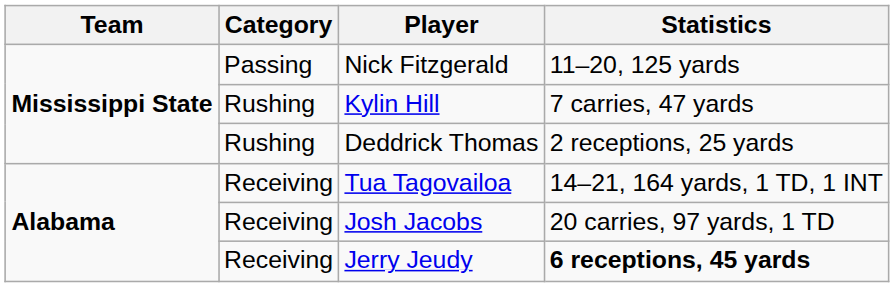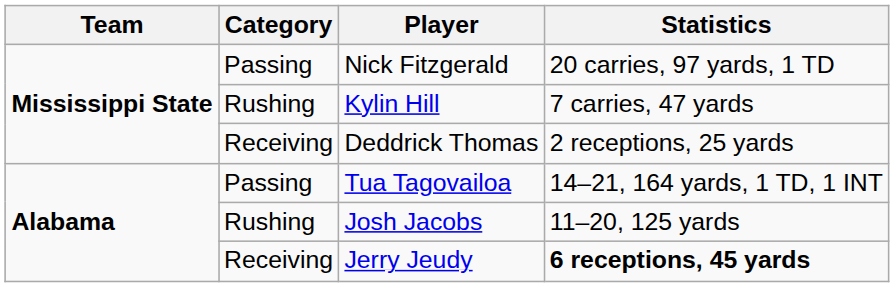(645, 64) 11–20, 125 yards -> (692, 64) 20 carries, 97 yards, 1 TD
(270, 142) Rushing -> (279, 142) Receiving
(279, 182) Receiving -> (268, 182) Passing
(279, 221) Receiving -> (270, 221) Rushing
(692, 221) 20 carries, 97 yards, 1 TD -> (645, 221) 11–20, 125 yards
